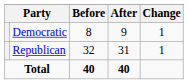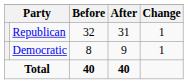rows swapped: (39, 50) <-> (40, 32)
